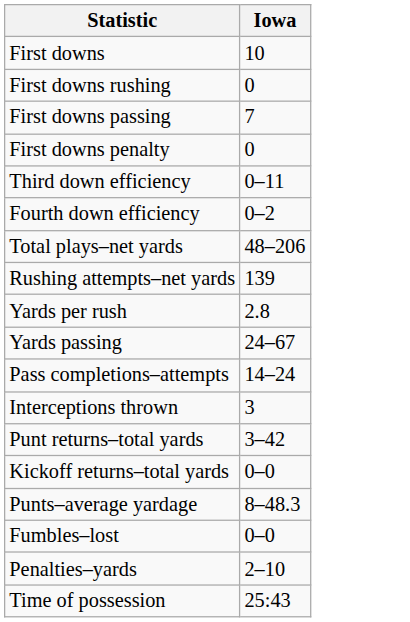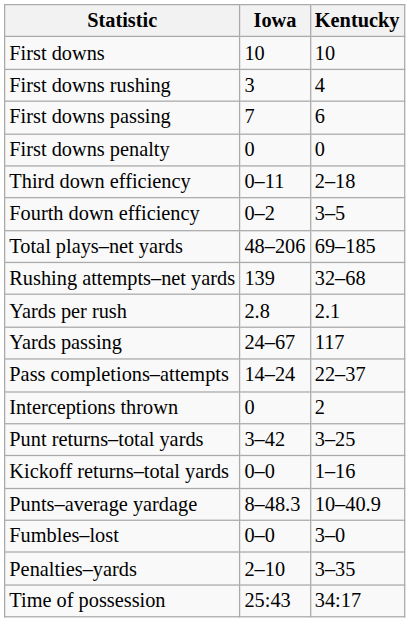+ column: (357, 20)
(250, 85) 0 -> (250, 85) 3
(250, 407) 3 -> (250, 407) 0
